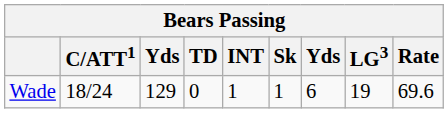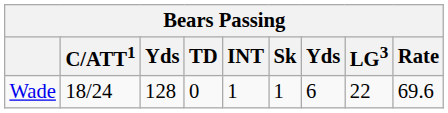(161, 91) 129 -> (161, 91) 128
(360, 91) 19 -> (360, 91) 22
